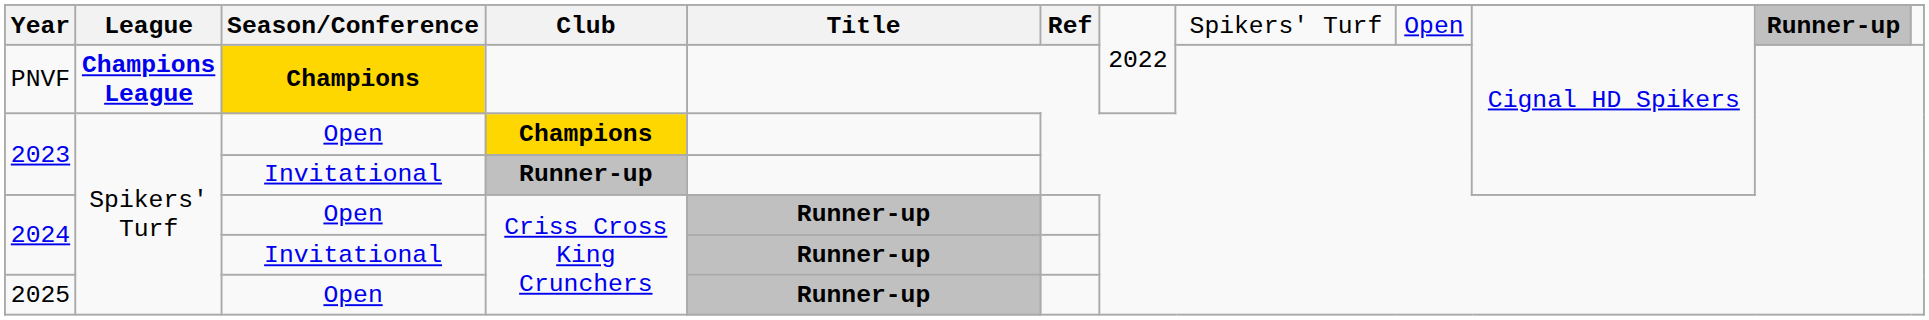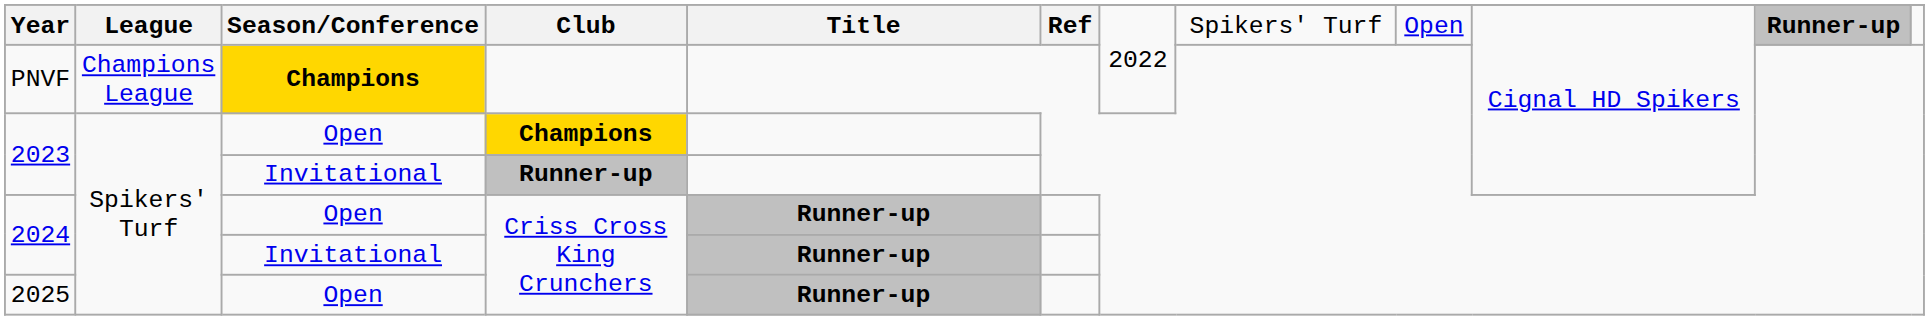(149, 80) bold -> (149, 80) normal
